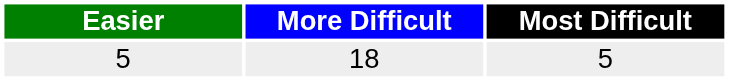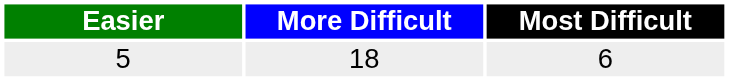(605, 58) 5 -> (605, 58) 6
